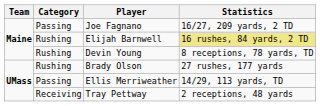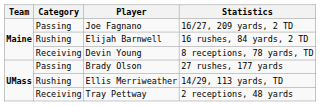(245, 39) khaki background -> (245, 39) no background
(54, 53) Rushing -> (59, 53) Receiving
(54, 67) Rushing -> (54, 67) Passing
(54, 81) Passing -> (54, 81) Rushing
